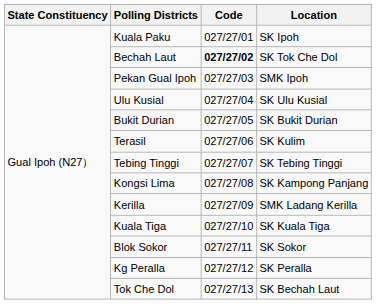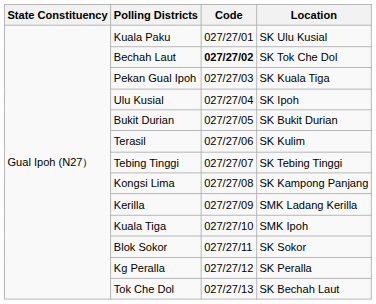(279, 36) SK Ipoh -> (293, 36) SK Ulu Kusial
(284, 79) SMK Ipoh -> (295, 79) SK Kuala Tiga
(293, 100) SK Ulu Kusial -> (279, 100) SK Ipoh
(295, 226) SK Kuala Tiga -> (284, 226) SMK Ipoh
